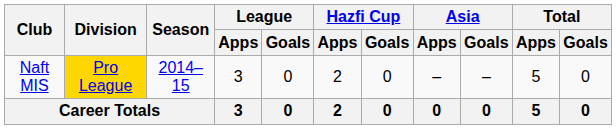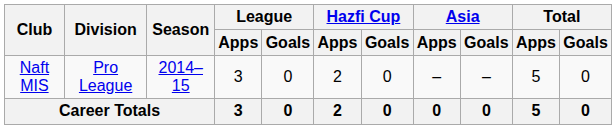(106, 76) gold background -> (106, 76) no background
